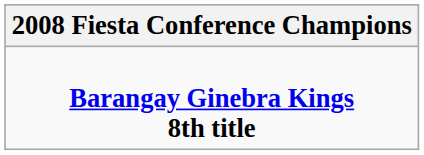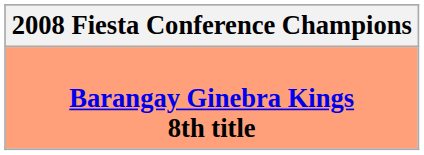(212, 112) no background -> (212, 112) lightsalmon background
